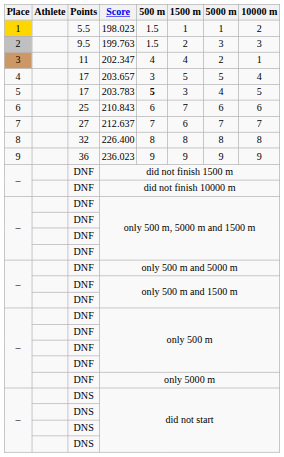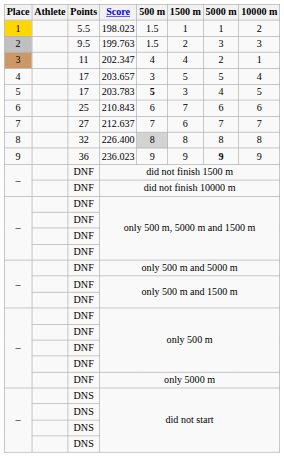(152, 140) no background -> (152, 140) lightgrey background
(221, 156) normal -> (221, 156) bold
